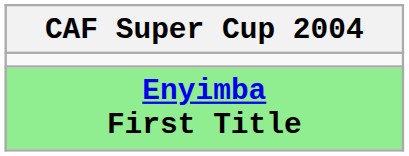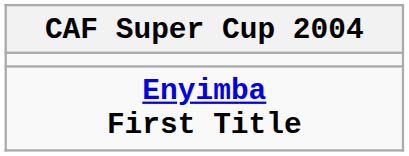(204, 108) lightgreen background -> (204, 108) no background
